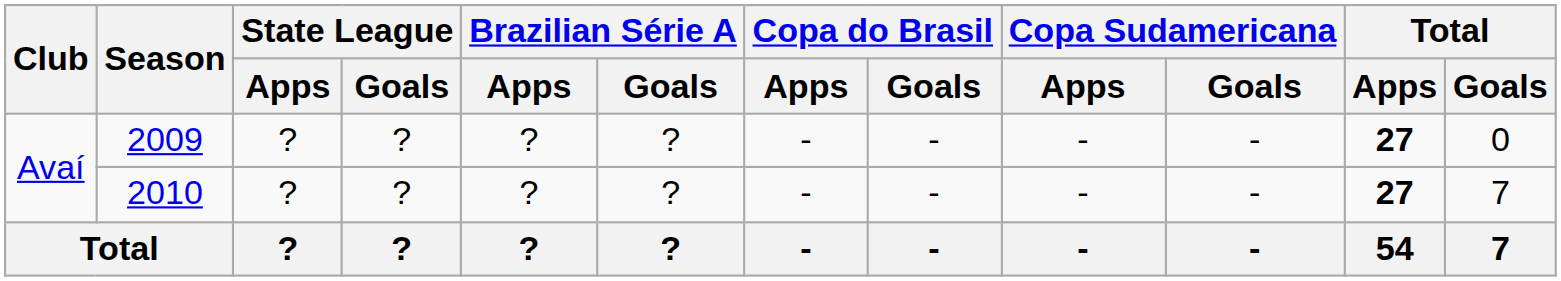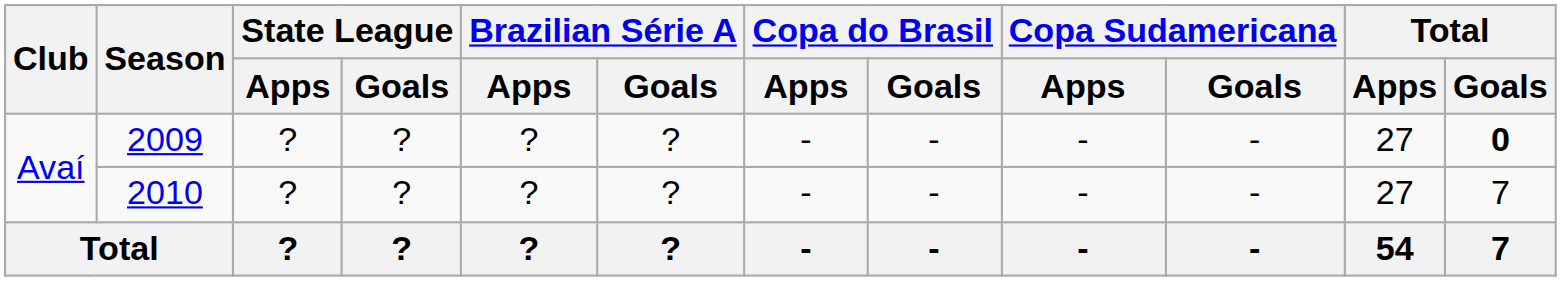(1395, 139) bold -> (1395, 139) normal
(1500, 139) normal -> (1500, 139) bold
(1395, 193) bold -> (1395, 193) normal
